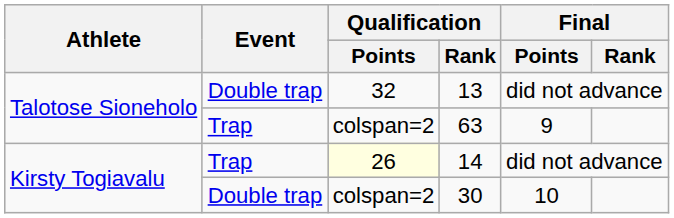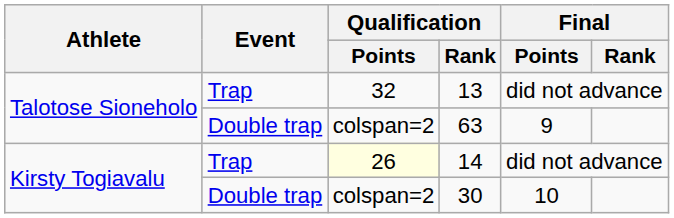(265, 91) Double trap -> (230, 91) Trap
(230, 126) Trap -> (265, 126) Double trap
